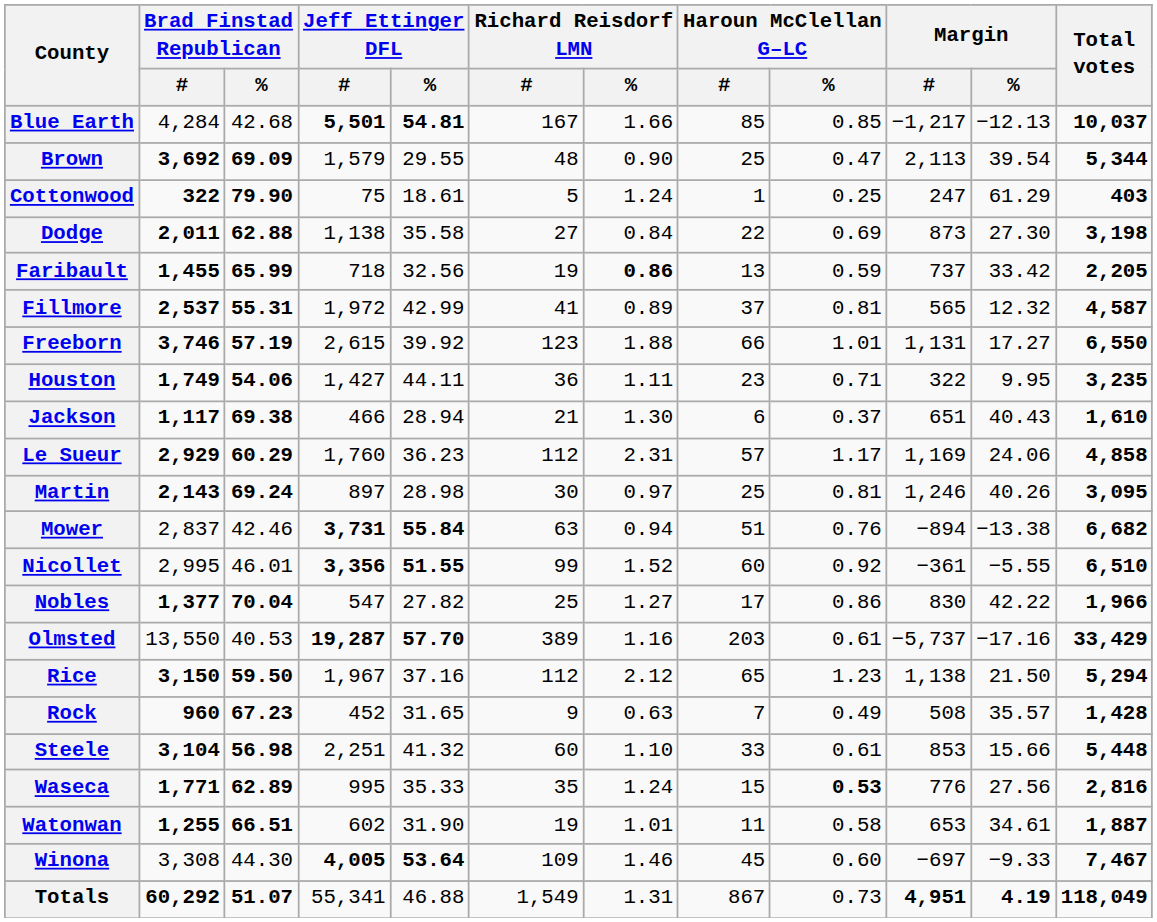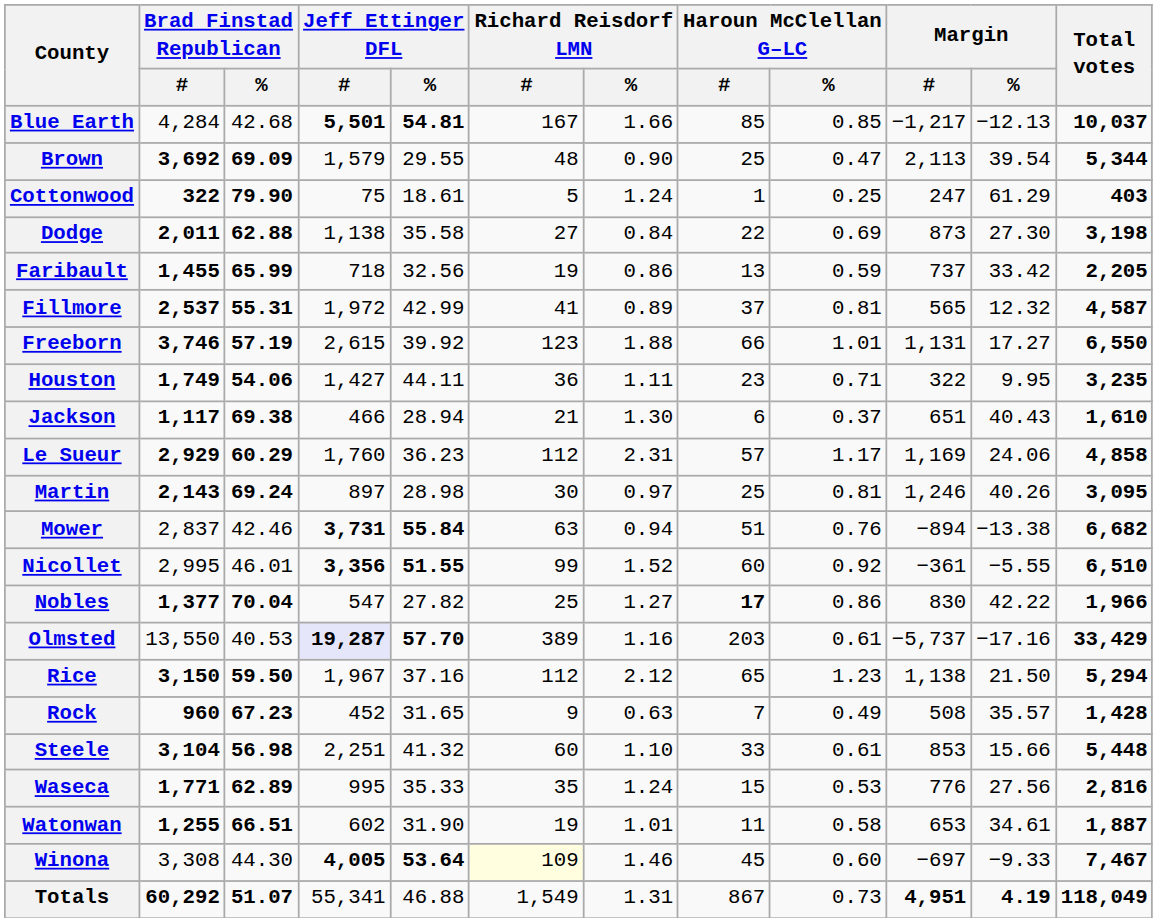(648, 270) bold -> (648, 270) normal
(753, 603) normal -> (753, 603) bold
(348, 640) no background -> (348, 640) lavender background
(857, 787) bold -> (857, 787) normal
(560, 861) no background -> (560, 861) lightyellow background
